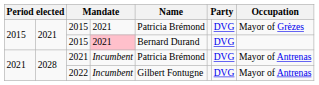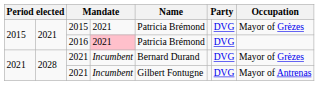(78, 42) 2015 -> (78, 42) 2016
(168, 42) Bernard Durand -> (171, 42) Patricia Brémond
(171, 57) Patricia Brémond -> (168, 57) Bernard Durand
(275, 57) Mayor of Antrenas -> (271, 57) Mayor of Grèzes
(78, 73) 2022 -> (78, 73) 2021
